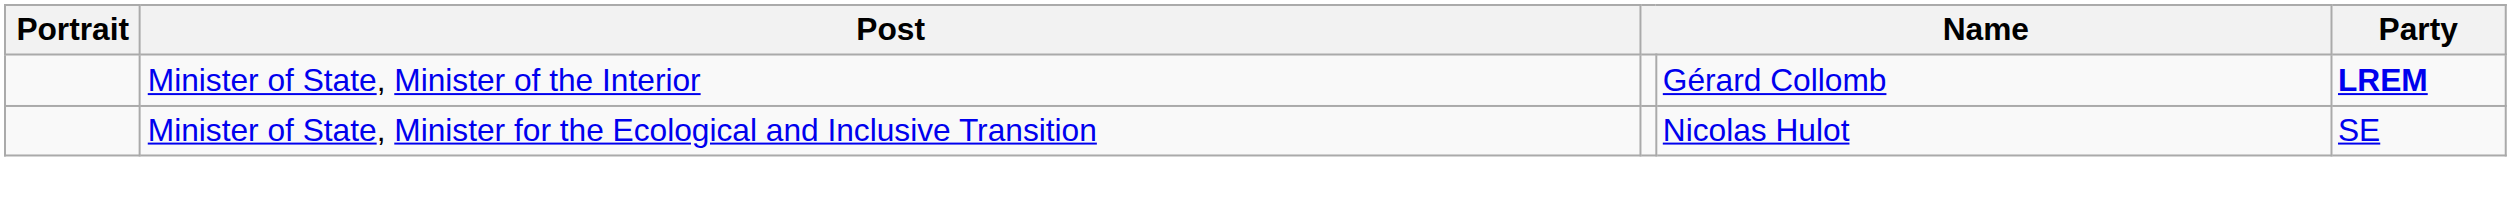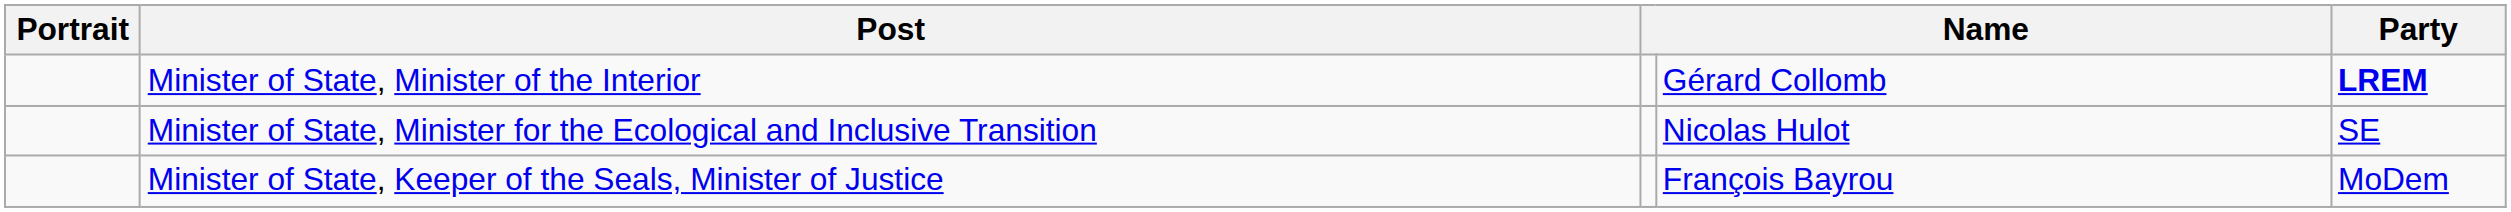+ row: (546, 180)
